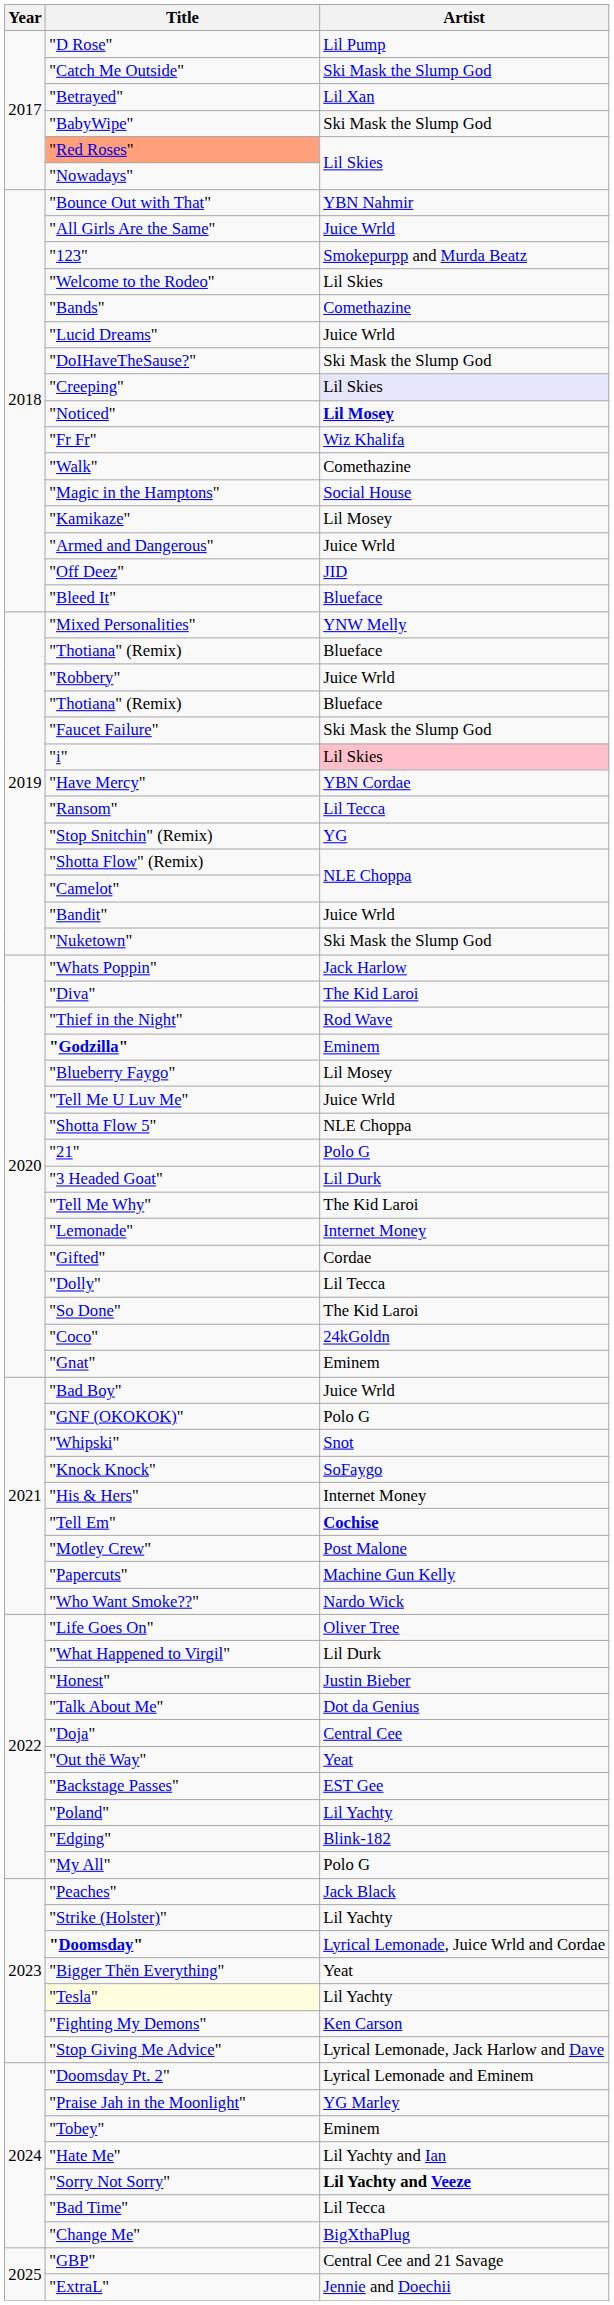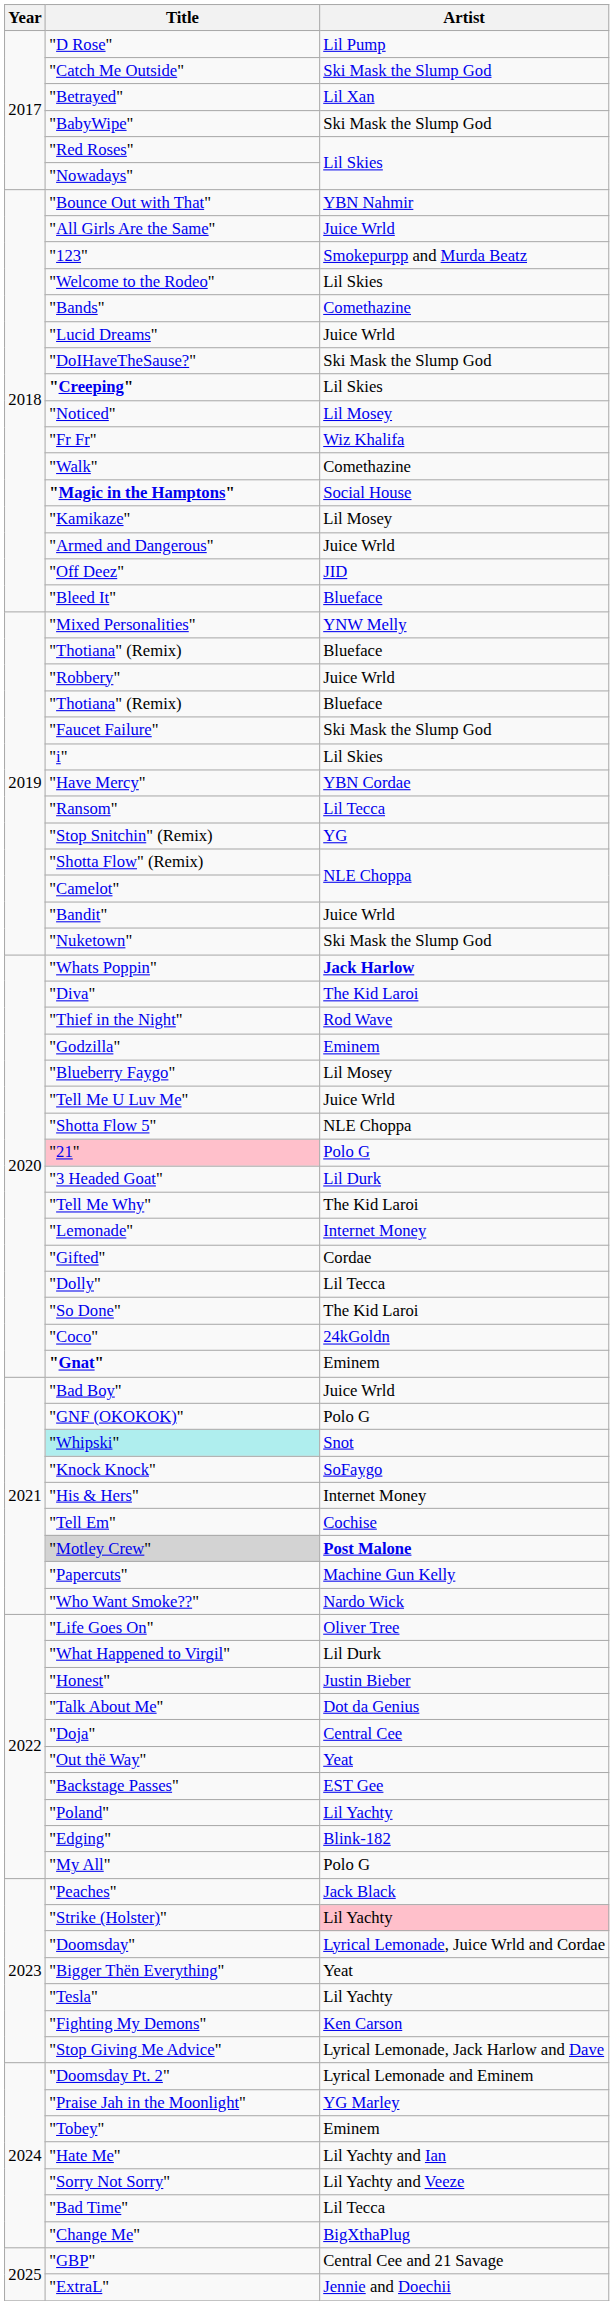(91, 149) lightsalmon background -> (91, 149) no background
(87, 387) normal -> (91, 387) bold
(353, 387) lavender background -> (353, 387) no background
(359, 413) bold -> (358, 413) normal
(134, 492) normal -> (142, 492) bold
(353, 756) pink background -> (353, 756) no background
(365, 967) normal -> (369, 967) bold
(89, 1046) bold -> (85, 1046) normal
(64, 1152) no background -> (64, 1152) pink background
(72, 1363) normal -> (77, 1363) bold
(84, 1442) no background -> (84, 1442) paleturquoise background
(351, 1521) bold -> (350, 1521) normal
(100, 1548) no background -> (100, 1548) lightgrey background
(365, 1548) normal -> (367, 1548) bold
(358, 1917) no background -> (358, 1917) pink background
(96, 1944) bold -> (92, 1944) normal
(74, 1996) lightyellow background -> (74, 1996) no background
(397, 2181) bold -> (394, 2181) normal
